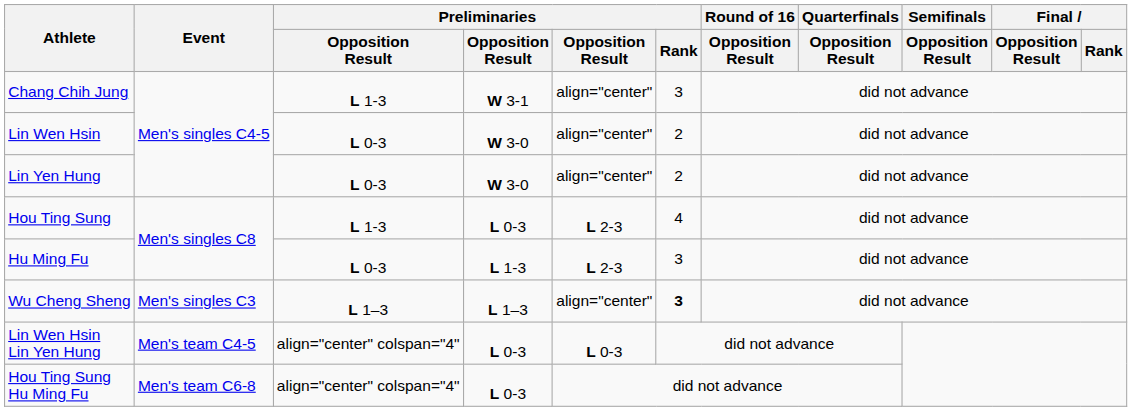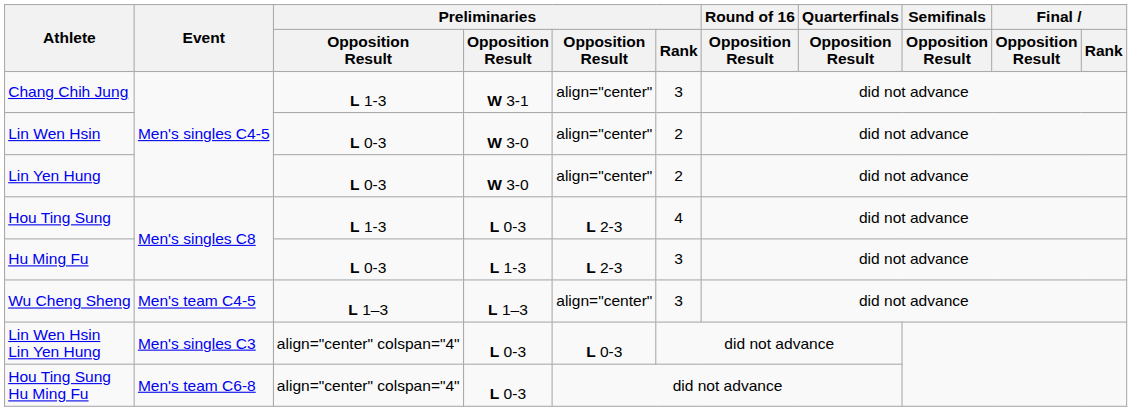(197, 302) Men's singles C3 -> (197, 302) Men's team C4-5
(679, 302) bold -> (679, 302) normal
(197, 343) Men's team C4-5 -> (197, 343) Men's singles C3
